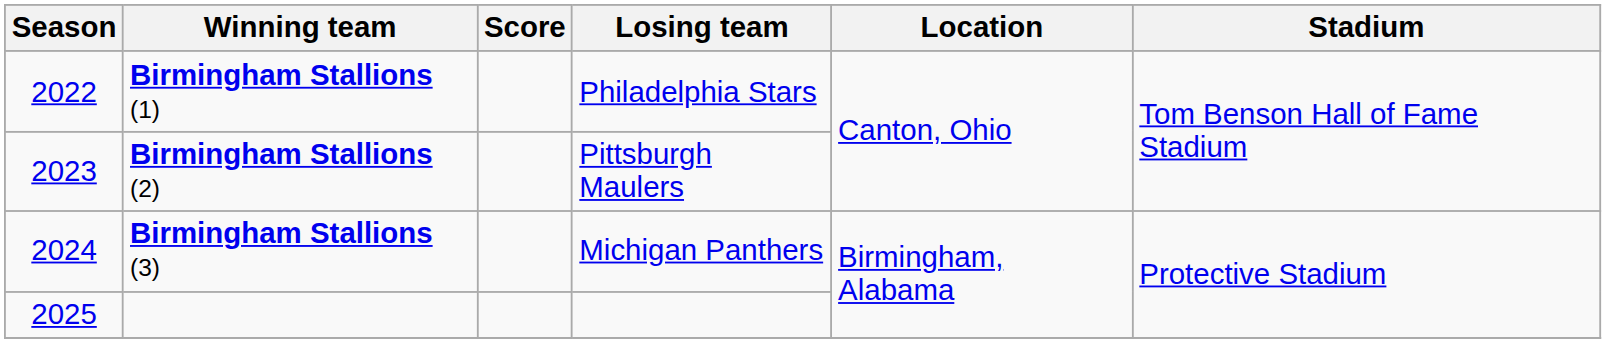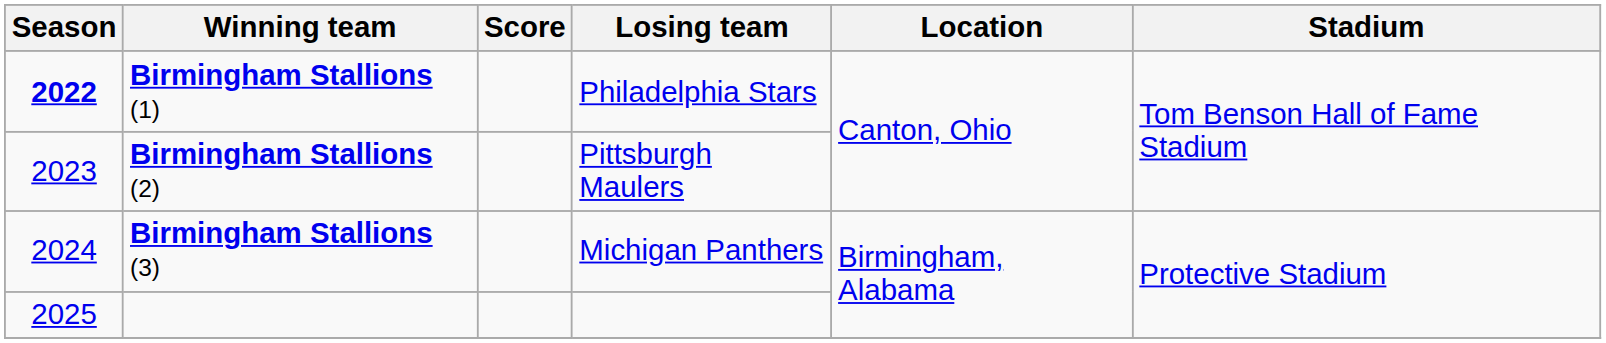(64, 91) normal -> (64, 91) bold
